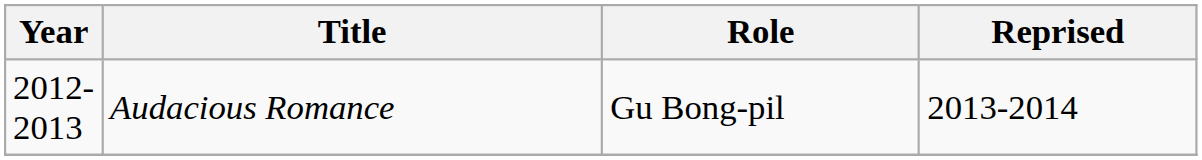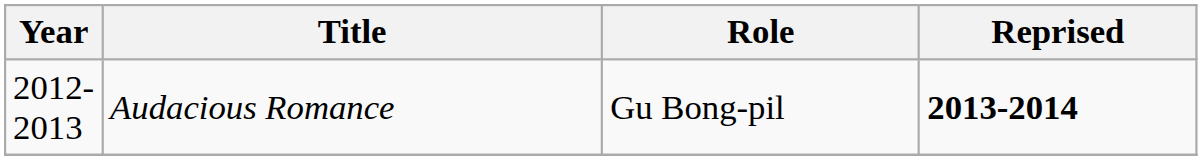(1003, 106) normal -> (1003, 106) bold
